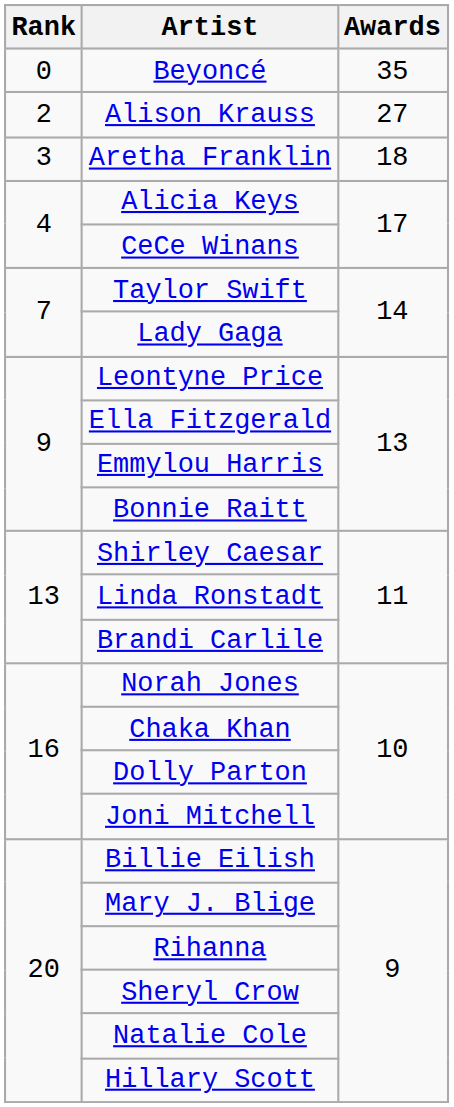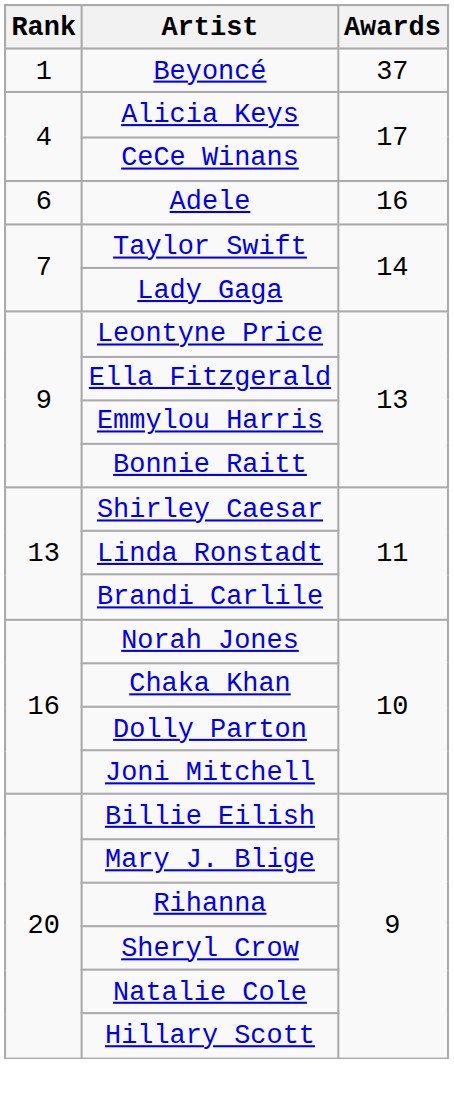(44, 71) 0 -> (44, 71) 1
(392, 71) 35 -> (392, 71) 37
- row: (210, 115)
- row: (210, 159)
+ row: (210, 202)
